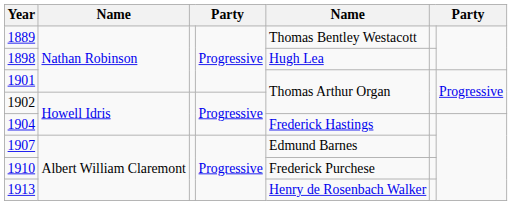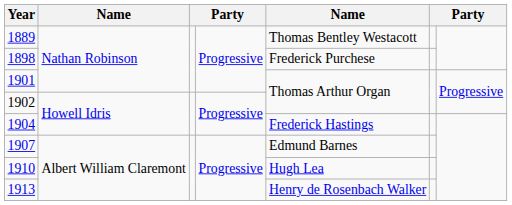(296, 59) Hugh Lea -> (322, 59) Frederick Purchese
(322, 168) Frederick Purchese -> (296, 168) Hugh Lea
